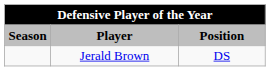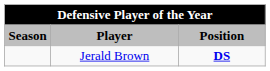(222, 55) normal -> (222, 55) bold
